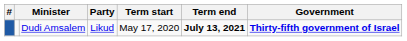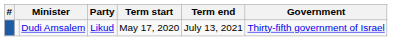(214, 28) bold -> (213, 28) normal
(325, 28) bold -> (316, 28) normal
